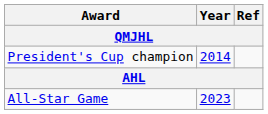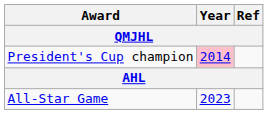(215, 57) no background -> (215, 57) pink background
